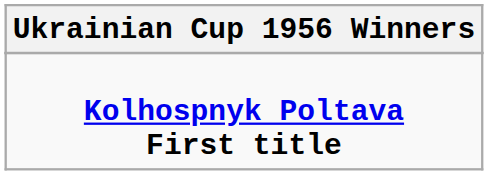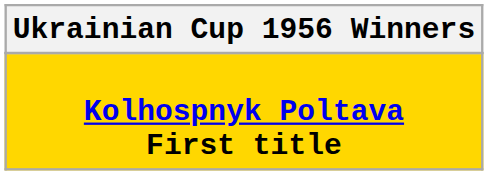(244, 129) no background -> (244, 129) gold background
